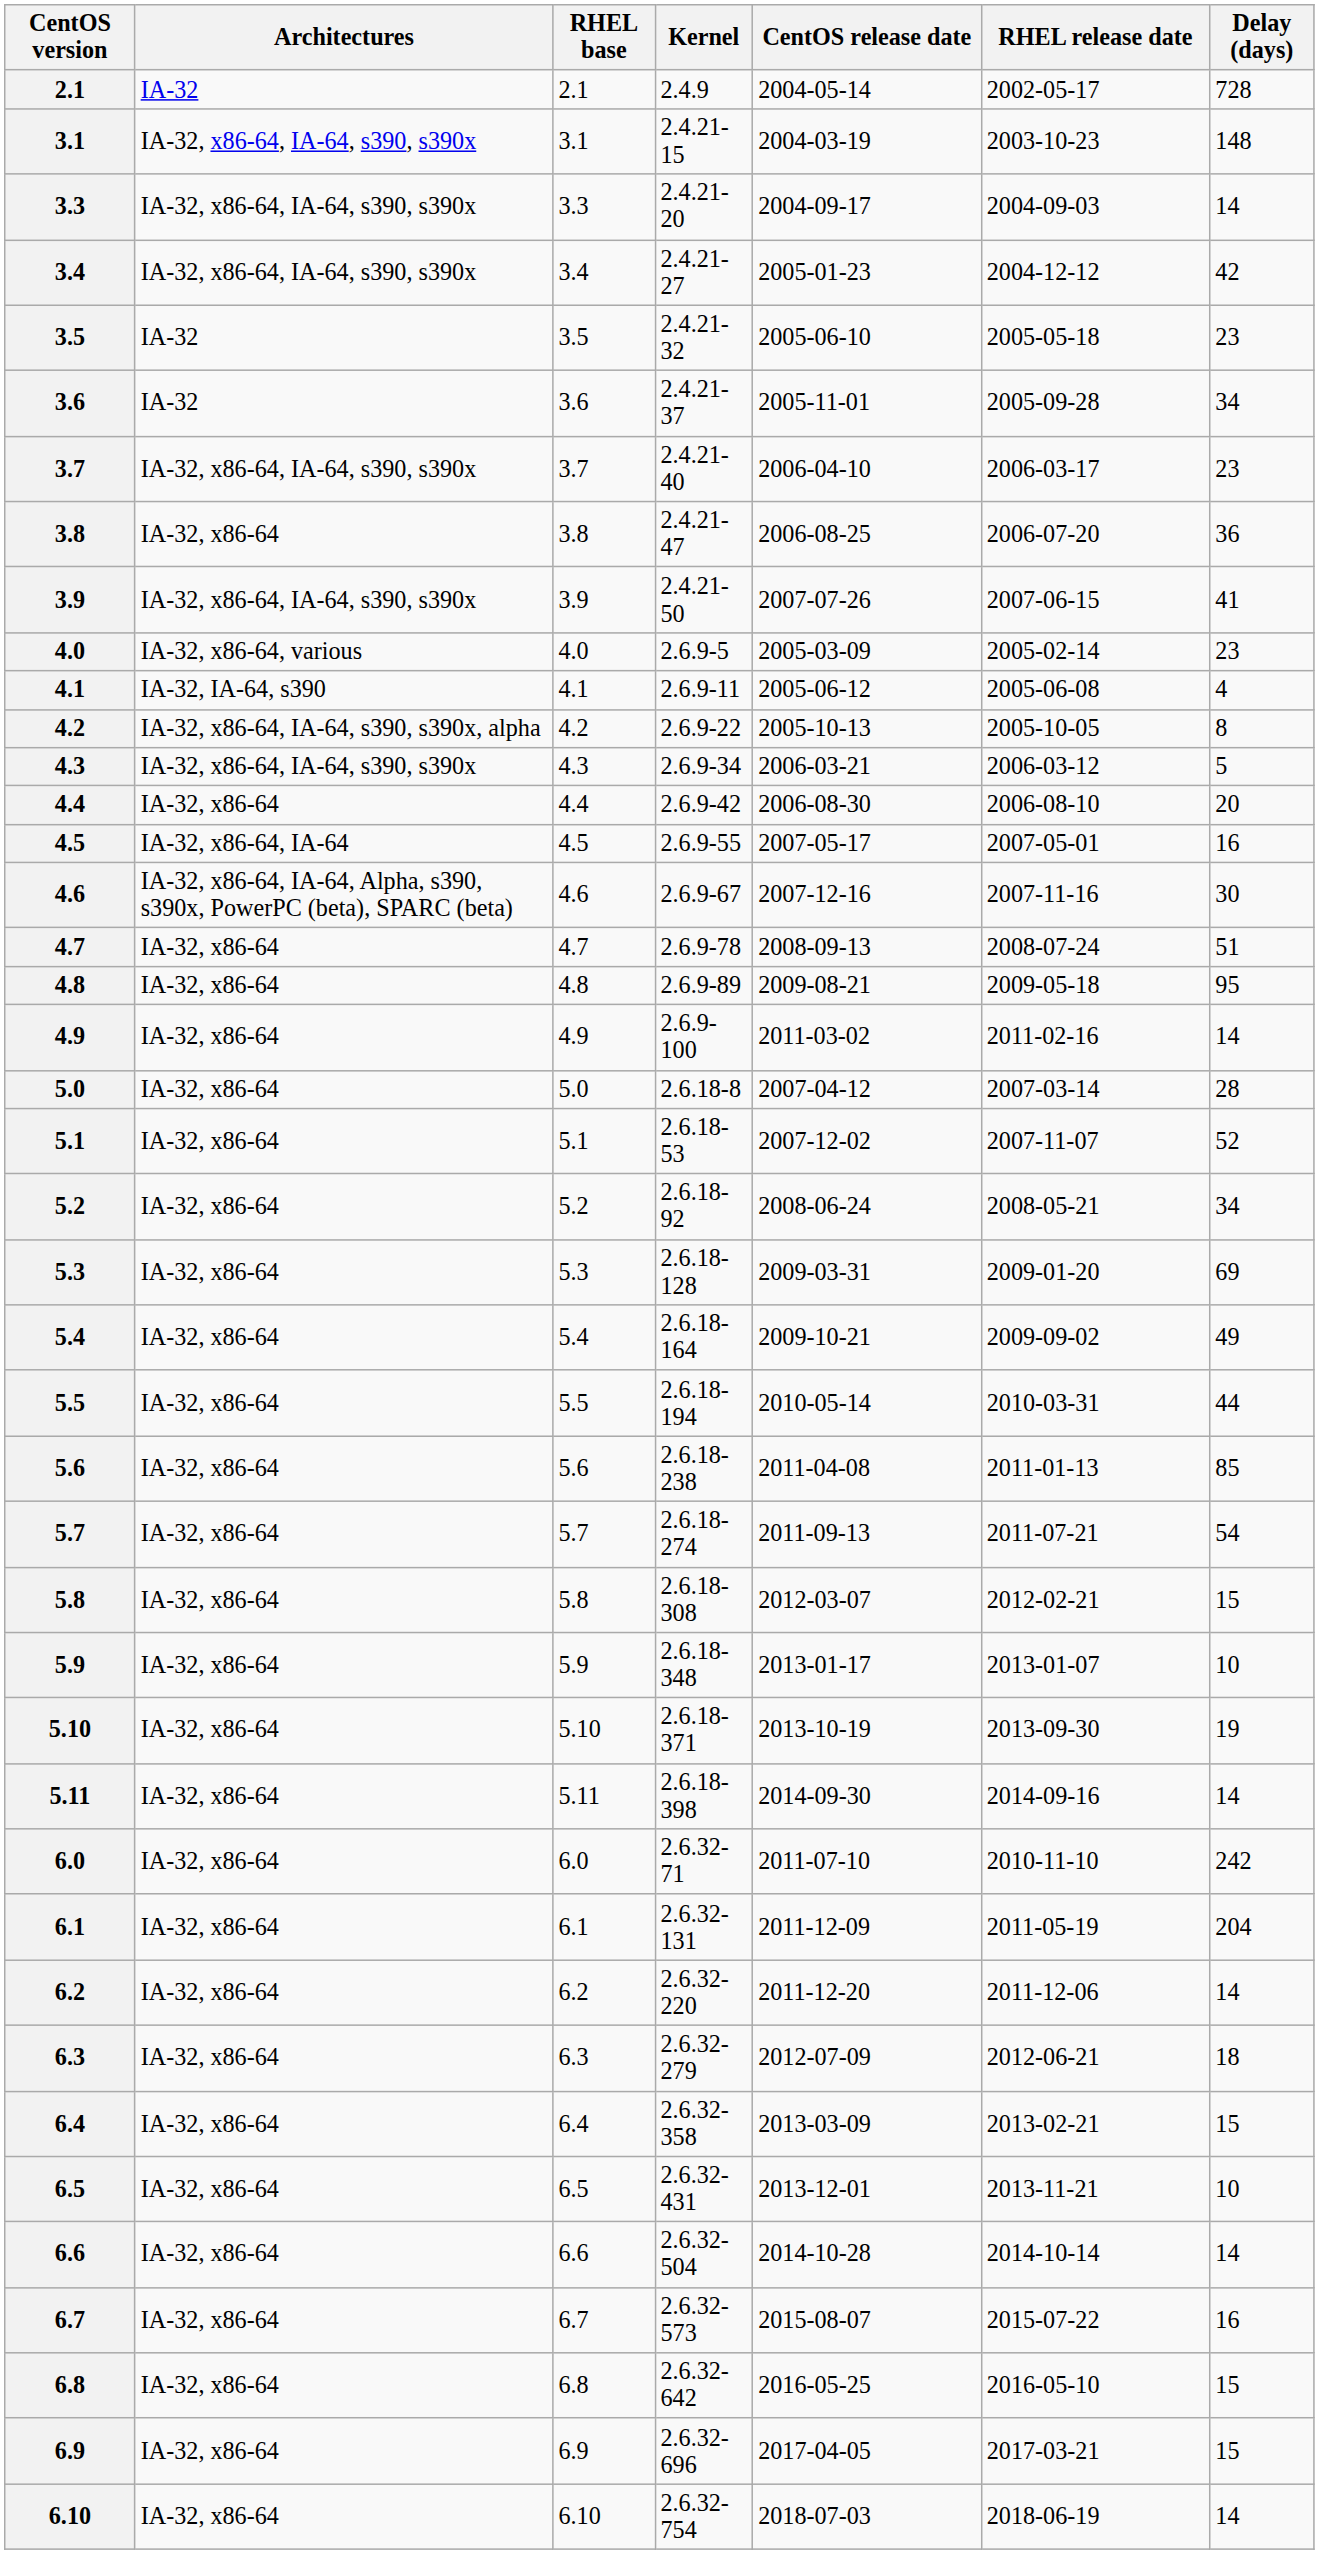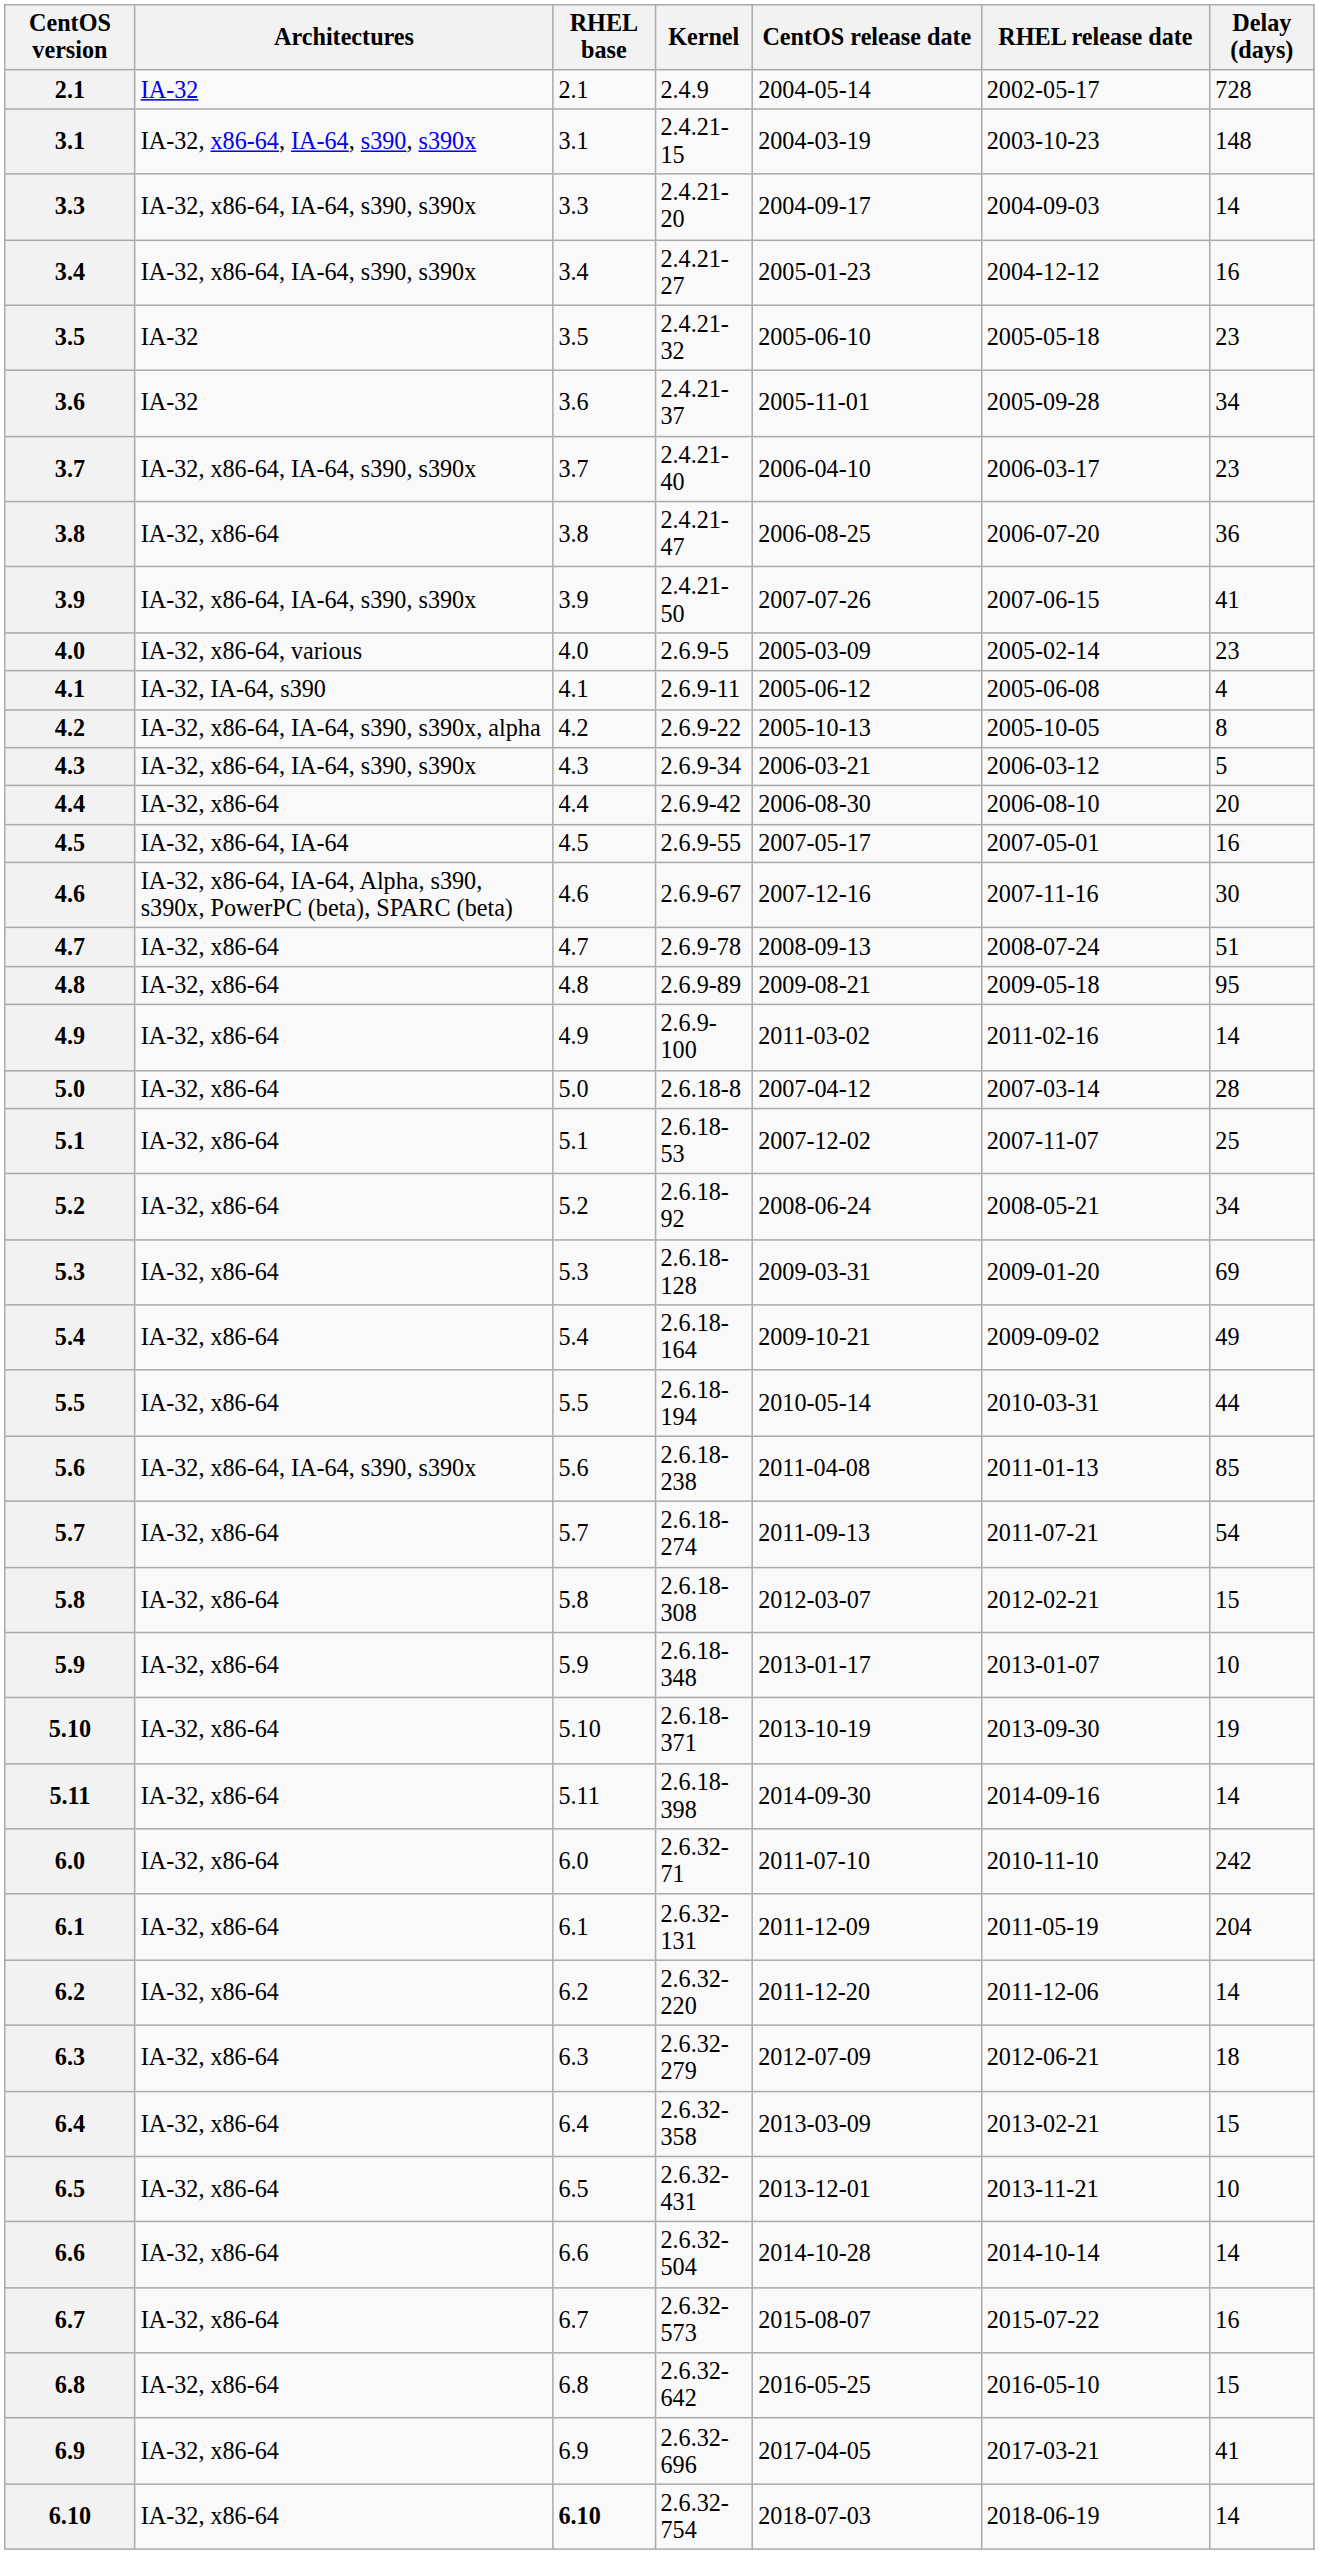(1227, 272) 42 -> (1227, 272) 16
(1227, 1140) 52 -> (1227, 1140) 25
(210, 1468) IA-32, x86-64 -> (308, 1468) IA-32, x86-64, IA-64, s390, s390x
(1227, 2450) 15 -> (1227, 2450) 41
(580, 2516) normal -> (580, 2516) bold
